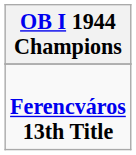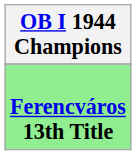(68, 119) no background -> (68, 119) lightgreen background
